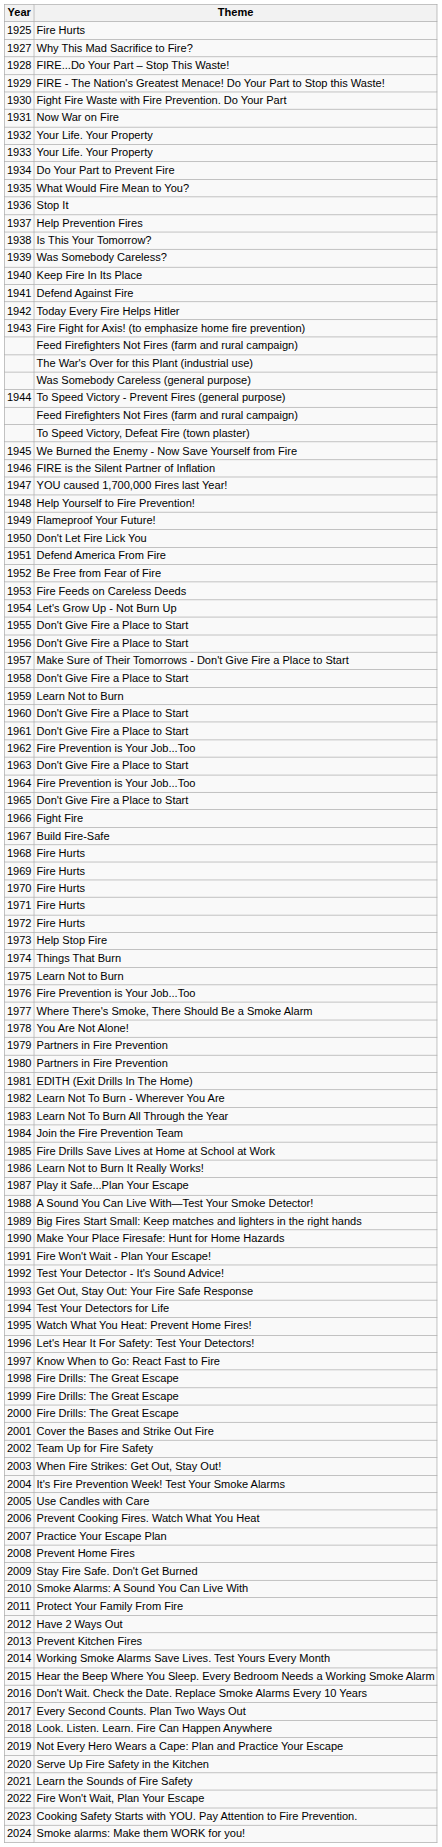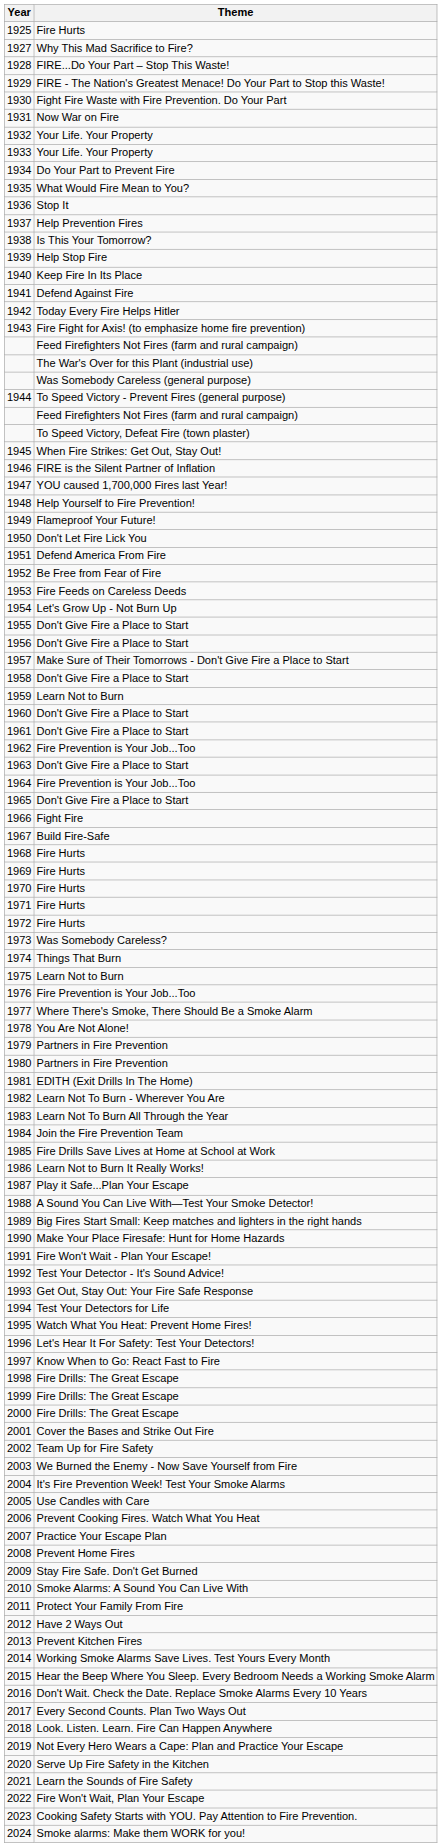(102, 258) Was Somebody Careless? -> (72, 258) Help Stop Fire
(167, 450) We Burned the Enemy - Now Save Yourself from Fire -> (129, 450) When Fire Strikes: Get Out, Stay Out!
(72, 941) Help Stop Fire -> (102, 941) Was Somebody Careless?
(129, 1466) When Fire Strikes: Get Out, Stay Out! -> (167, 1466) We Burned the Enemy - Now Save Yourself from Fire
